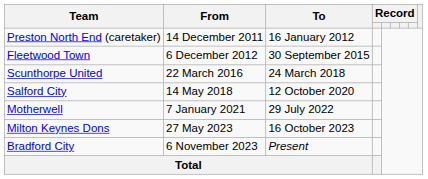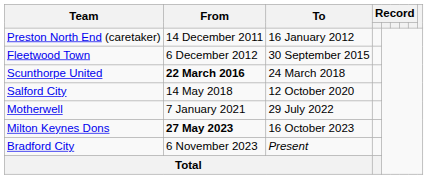(204, 73) normal -> (205, 73) bold
(199, 128) normal -> (200, 128) bold
